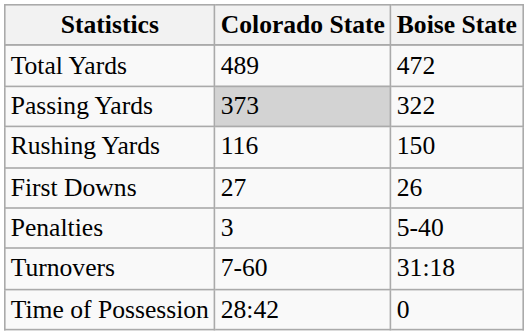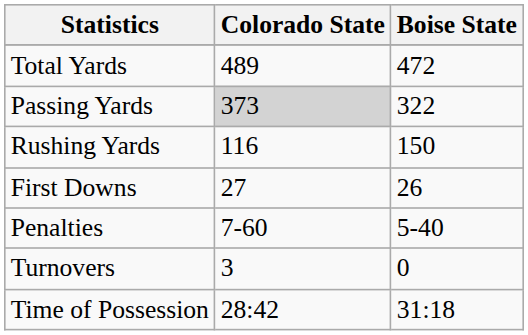(227, 227) 3 -> (244, 227) 7-60
(244, 268) 7-60 -> (227, 268) 3
(426, 268) 31:18 -> (403, 268) 0
(403, 308) 0 -> (426, 308) 31:18
